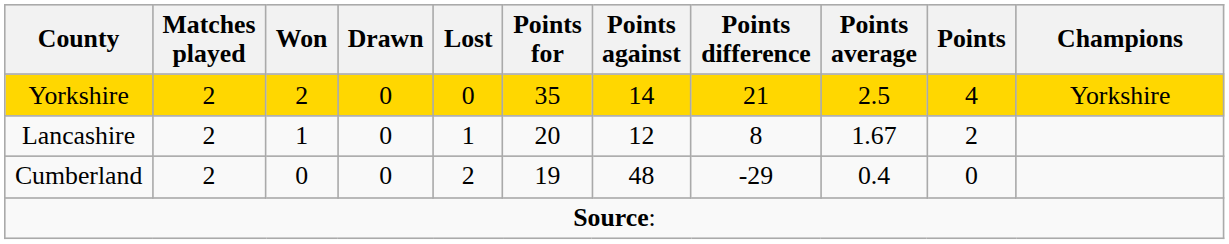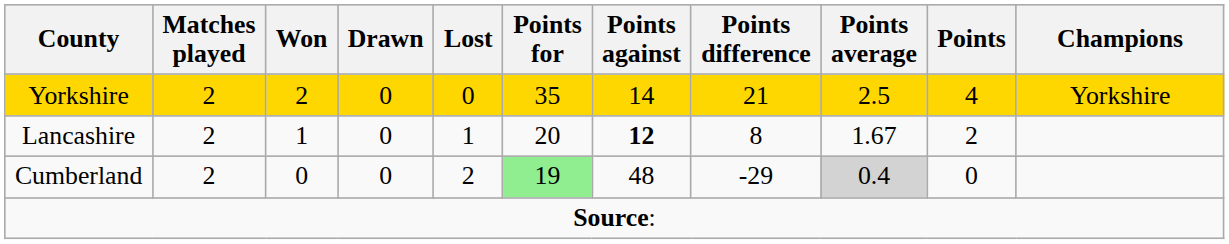(641, 135) normal -> (641, 135) bold
(547, 176) no background -> (547, 176) lightgreen background
(874, 176) no background -> (874, 176) lightgrey background
